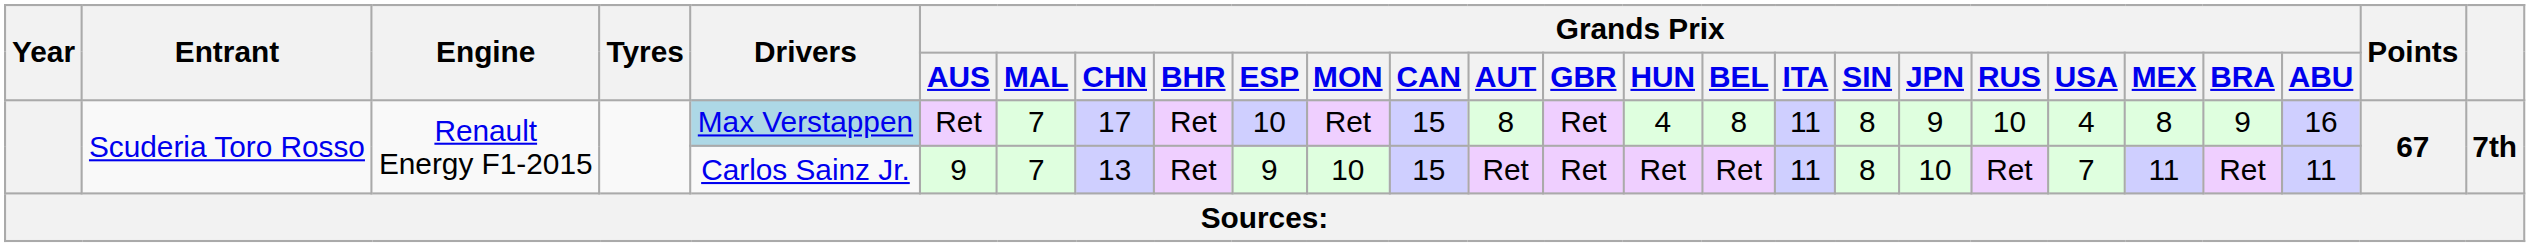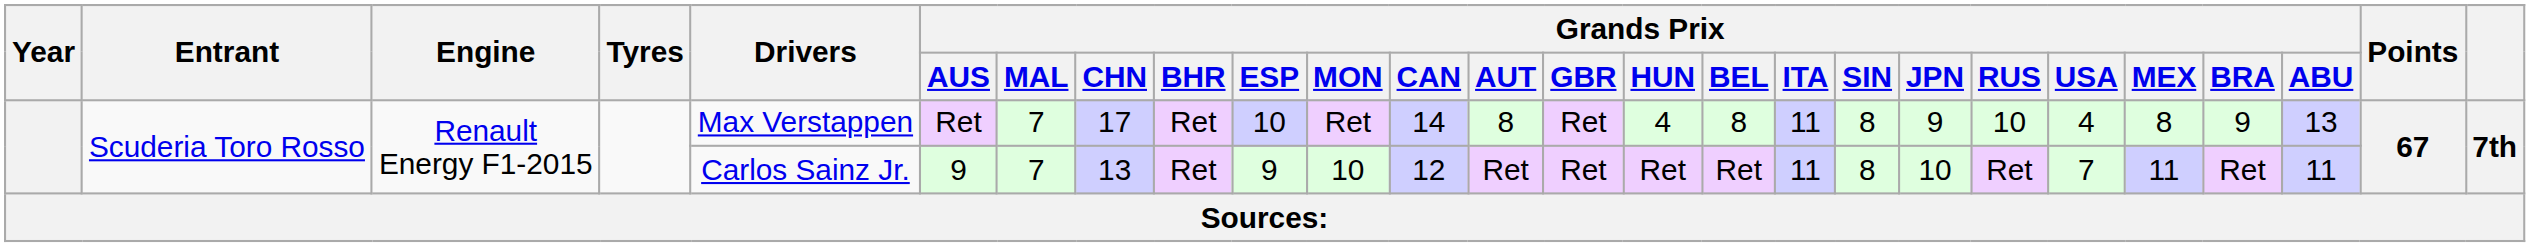(805, 123) lightblue background -> (805, 123) no background
(1429, 123) 15 -> (1429, 123) 14
(2321, 123) 16 -> (2321, 123) 13
(1429, 170) 15 -> (1429, 170) 12
